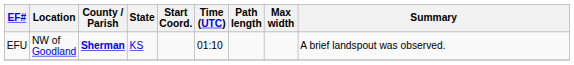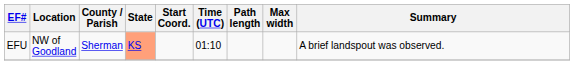(103, 46) bold -> (102, 46) normal
(136, 46) no background -> (135, 46) lightsalmon background
